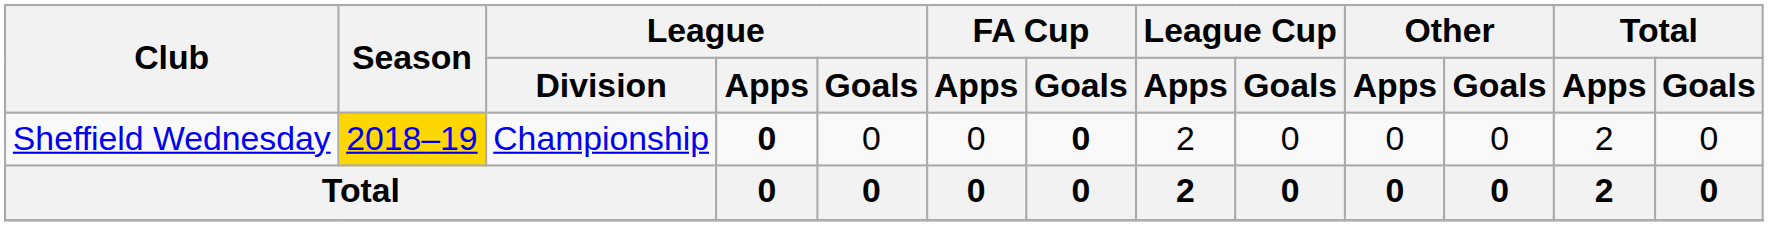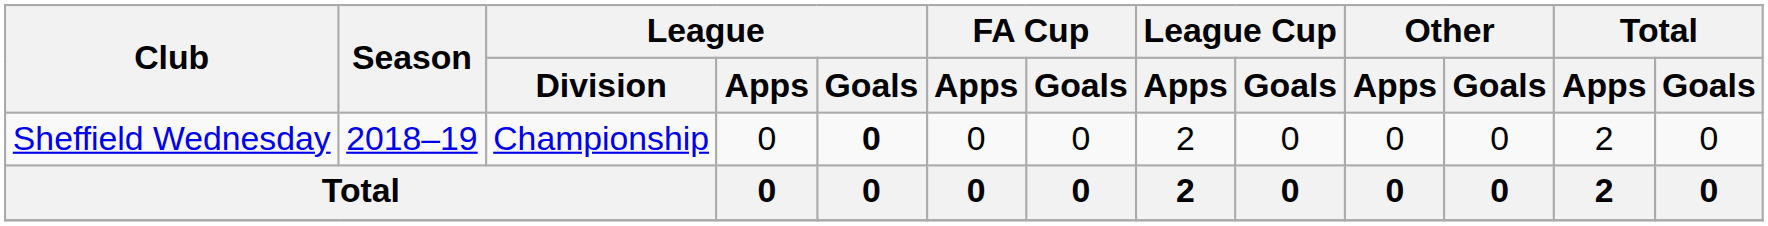(412, 138) gold background -> (412, 138) no background
(767, 138) bold -> (767, 138) normal
(871, 138) normal -> (871, 138) bold
(1081, 138) bold -> (1081, 138) normal
